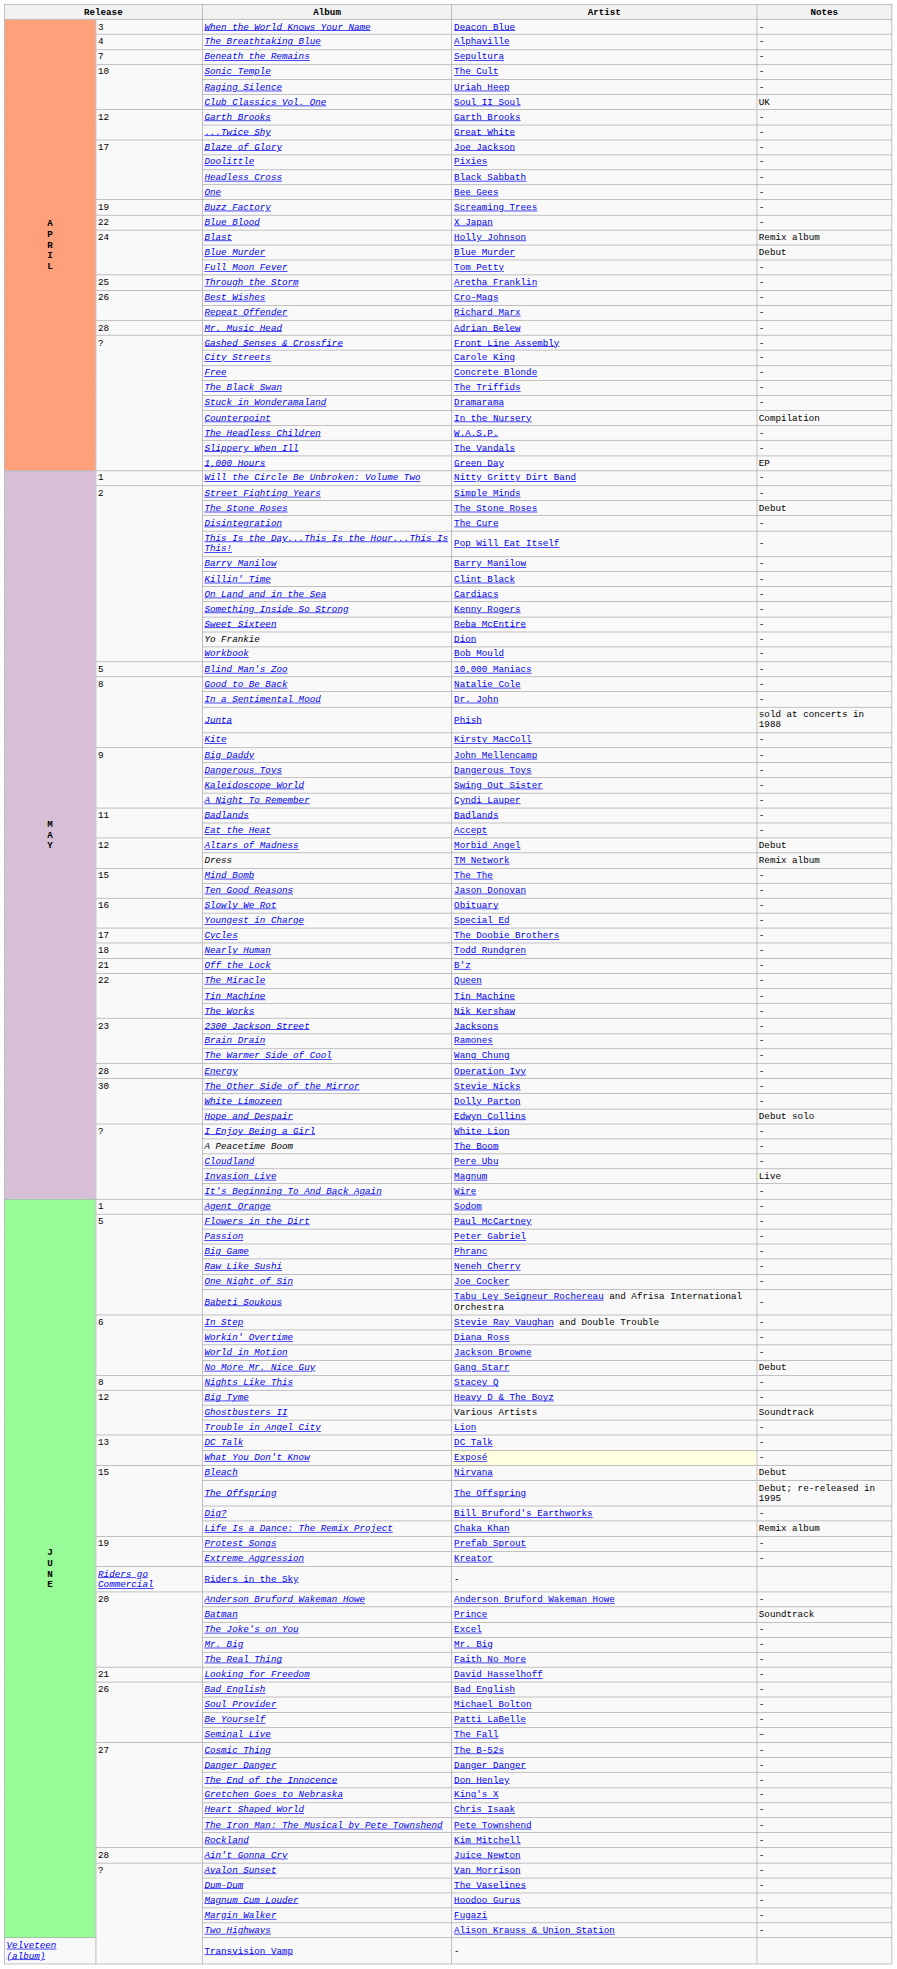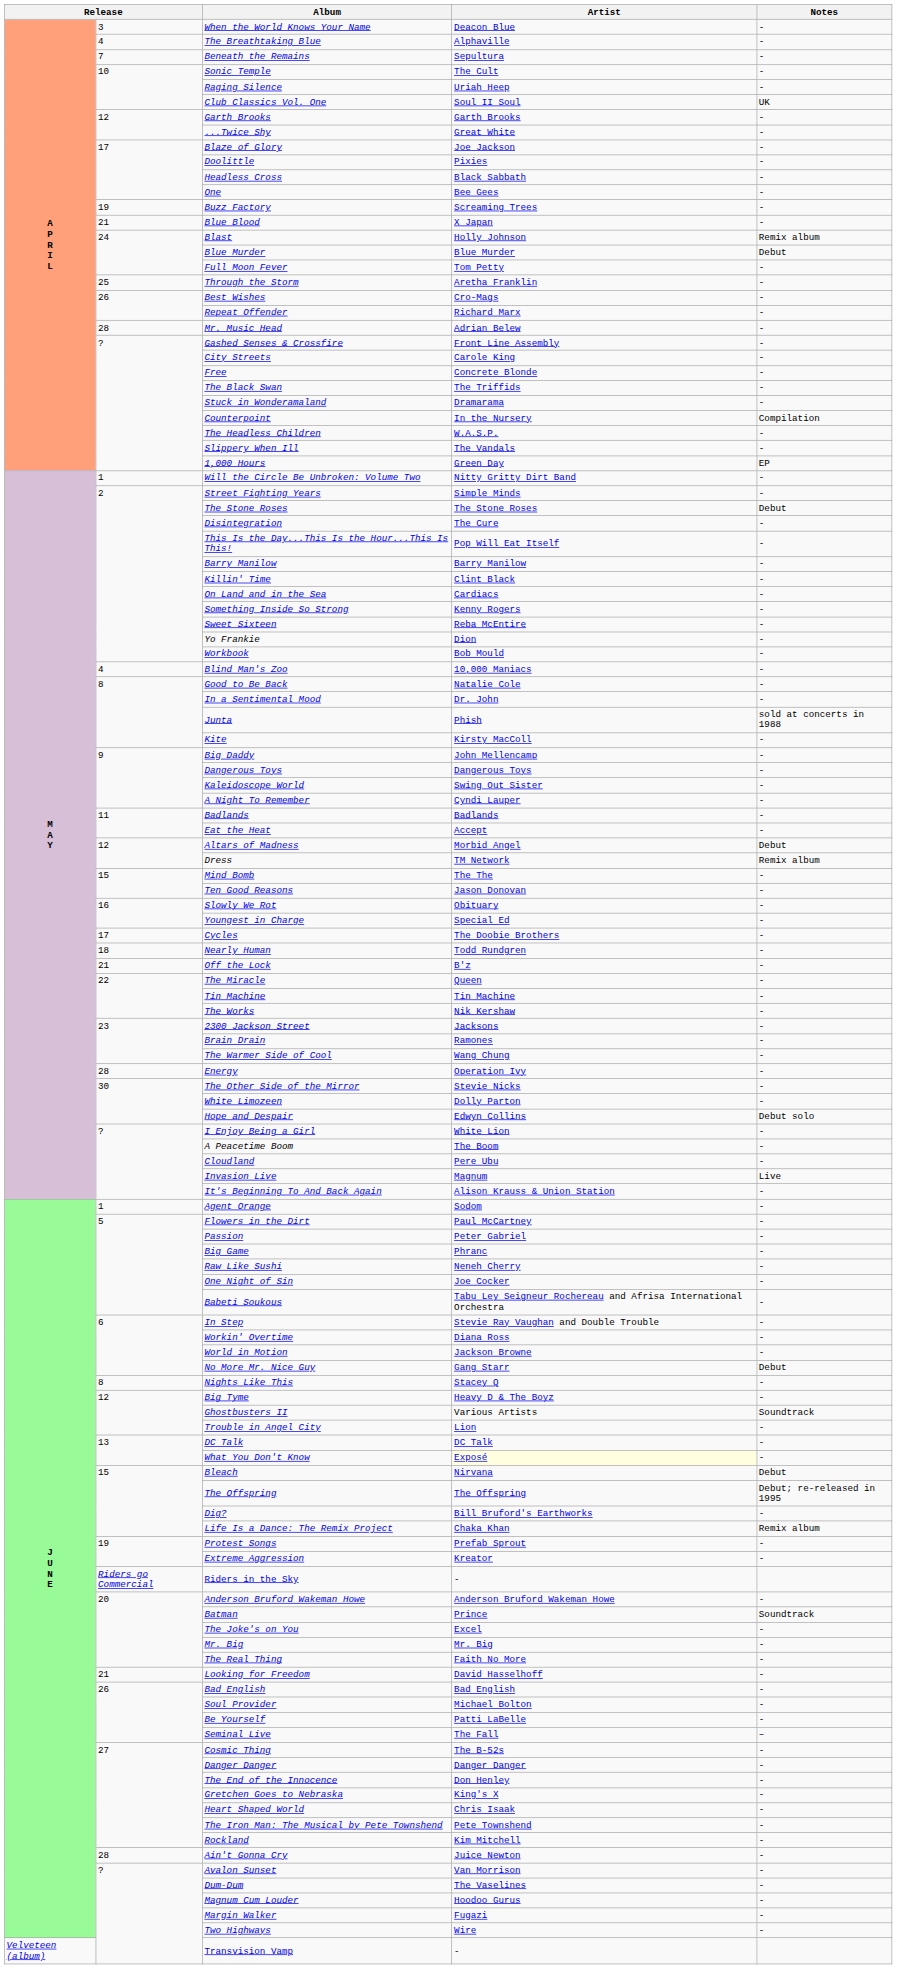(104, 222) 22 -> (104, 222) 21
(101, 669) 5 -> (101, 669) 4
(465, 1191) Wire -> (534, 1191) Alison Krauss & Union Station
(534, 1930) Alison Krauss & Union Station -> (465, 1930) Wire
